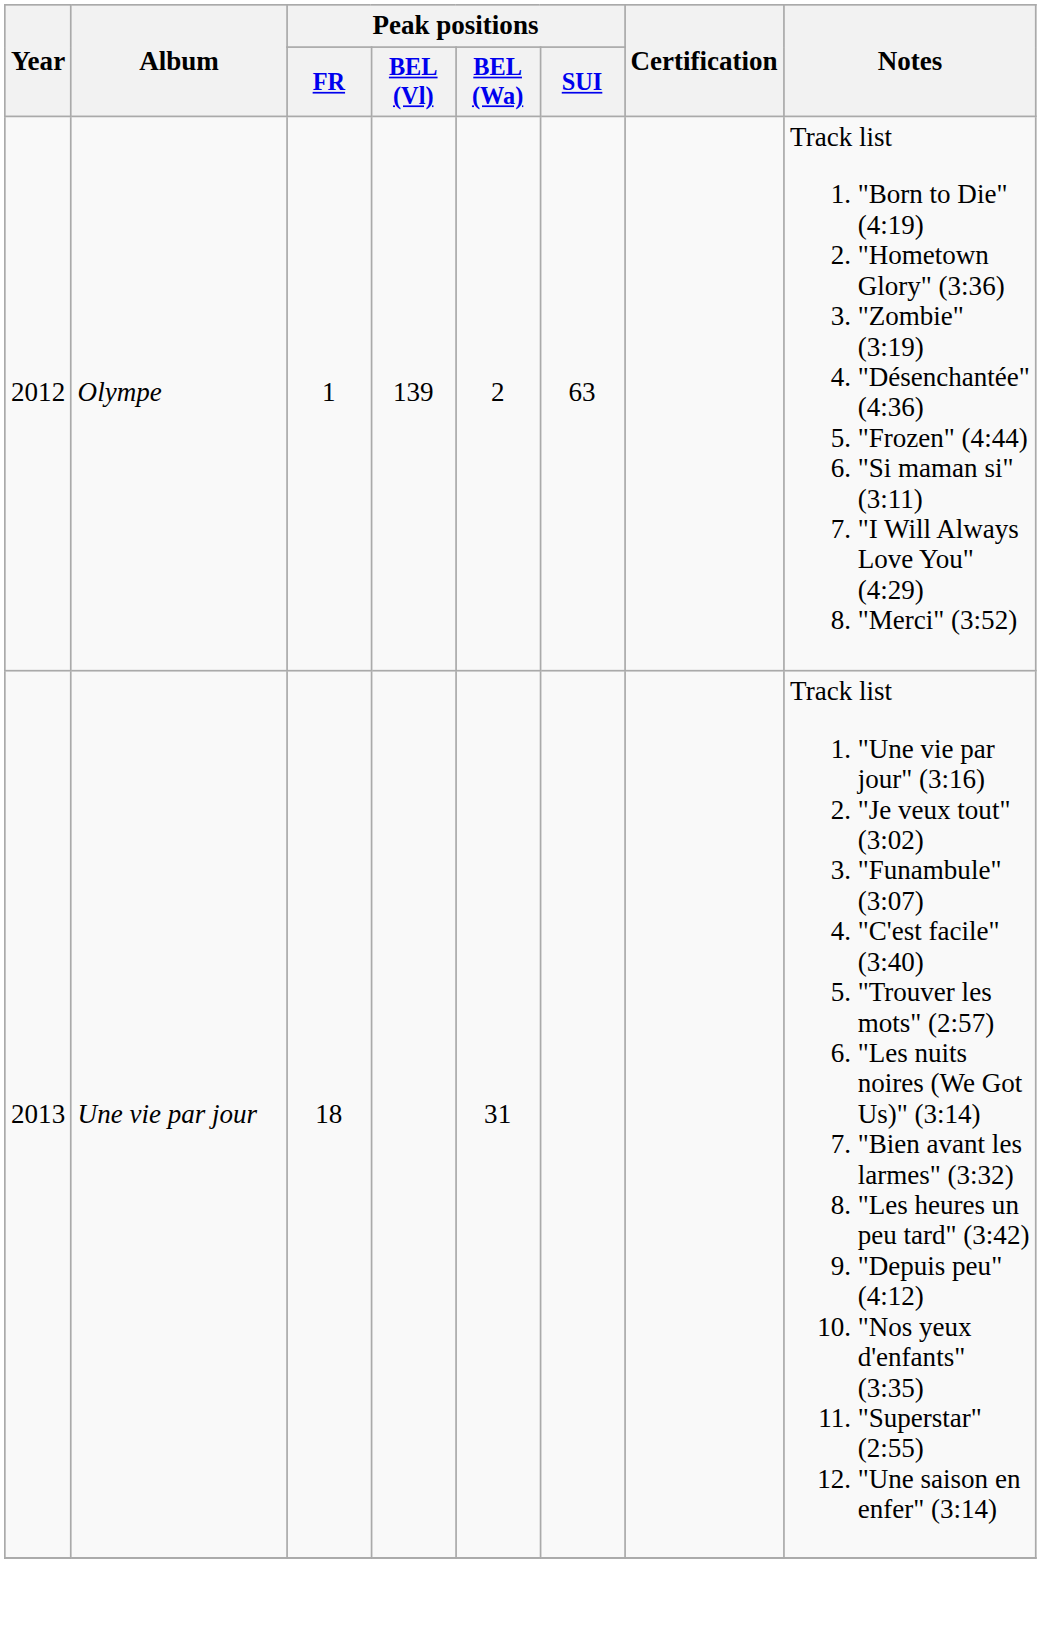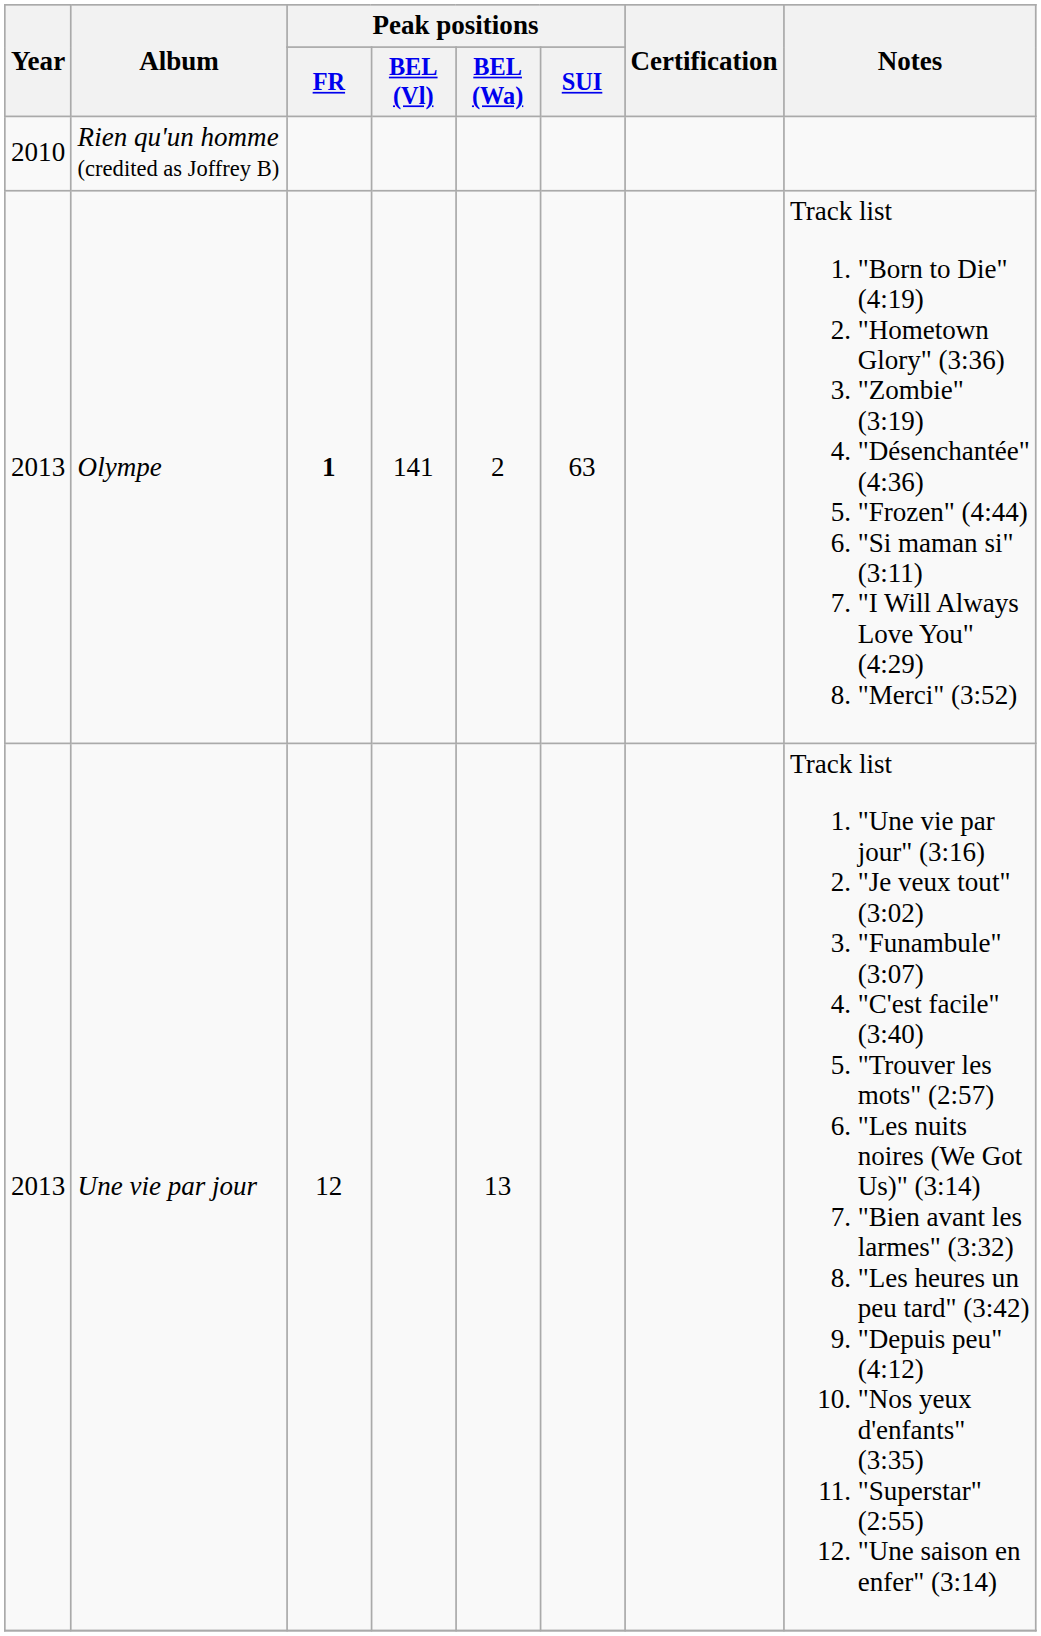+ row: (178, 152)
(38, 392) 2012 -> (38, 466) 2013
(329, 392) normal -> (329, 466) bold
(413, 392) 139 -> (413, 466) 141
(329, 1113) 18 -> (329, 1186) 12
(498, 1113) 31 -> (498, 1186) 13
